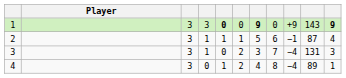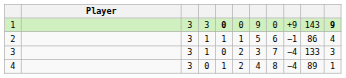(258, 25) bold -> (258, 25) normal
(312, 39) 87 -> (312, 39) 86
(312, 53) 131 -> (312, 53) 133
